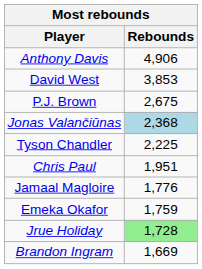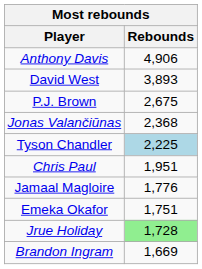(161, 79) 3,853 -> (161, 79) 3,893
(161, 123) lightblue background -> (161, 123) no background
(161, 144) no background -> (161, 144) lightblue background
(161, 209) 1,759 -> (161, 209) 1,751
